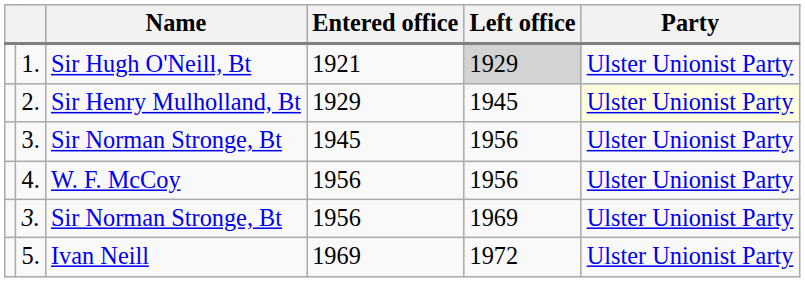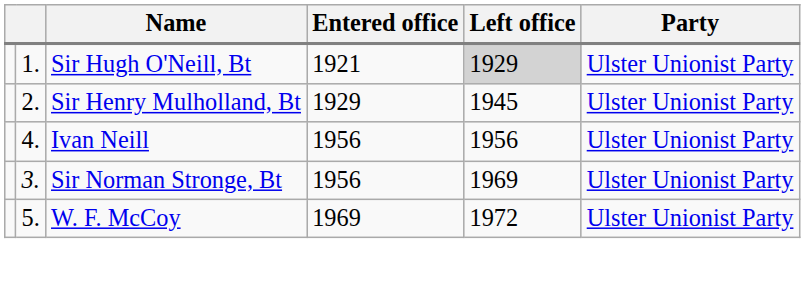(690, 102) lightyellow background -> (690, 102) no background
- row: (31, 141)
(116, 179) W. F. McCoy -> (100, 141) Ivan Neill
(100, 256) Ivan Neill -> (116, 218) W. F. McCoy
